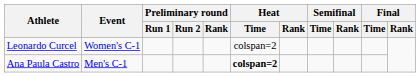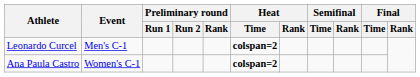(112, 46) Women's C-1 -> (106, 46) Men's C-1
(255, 46) normal -> (255, 46) bold
(106, 63) Men's C-1 -> (112, 63) Women's C-1
